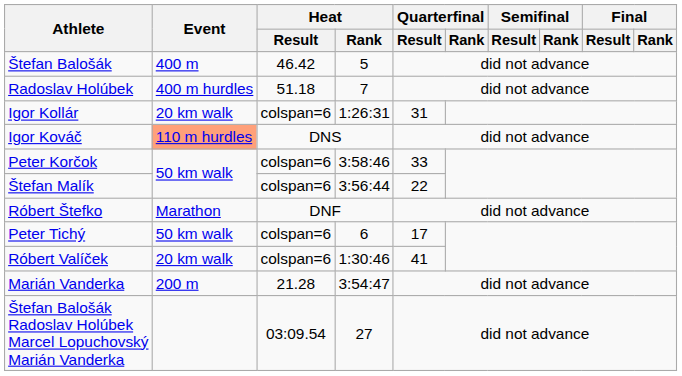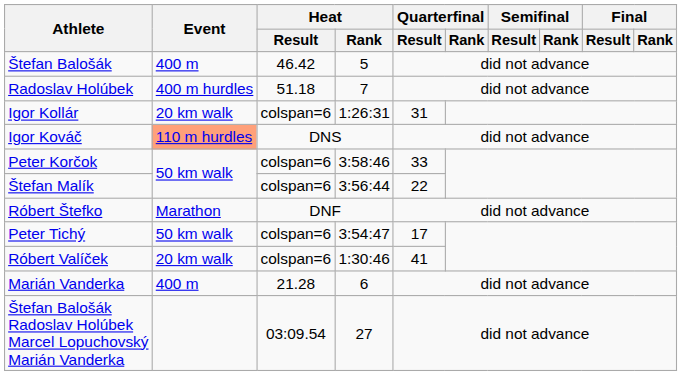(364, 235) 6 -> (364, 235) 3:54:47
(177, 283) 200 m -> (177, 283) 400 m
(364, 283) 3:54:47 -> (364, 283) 6
